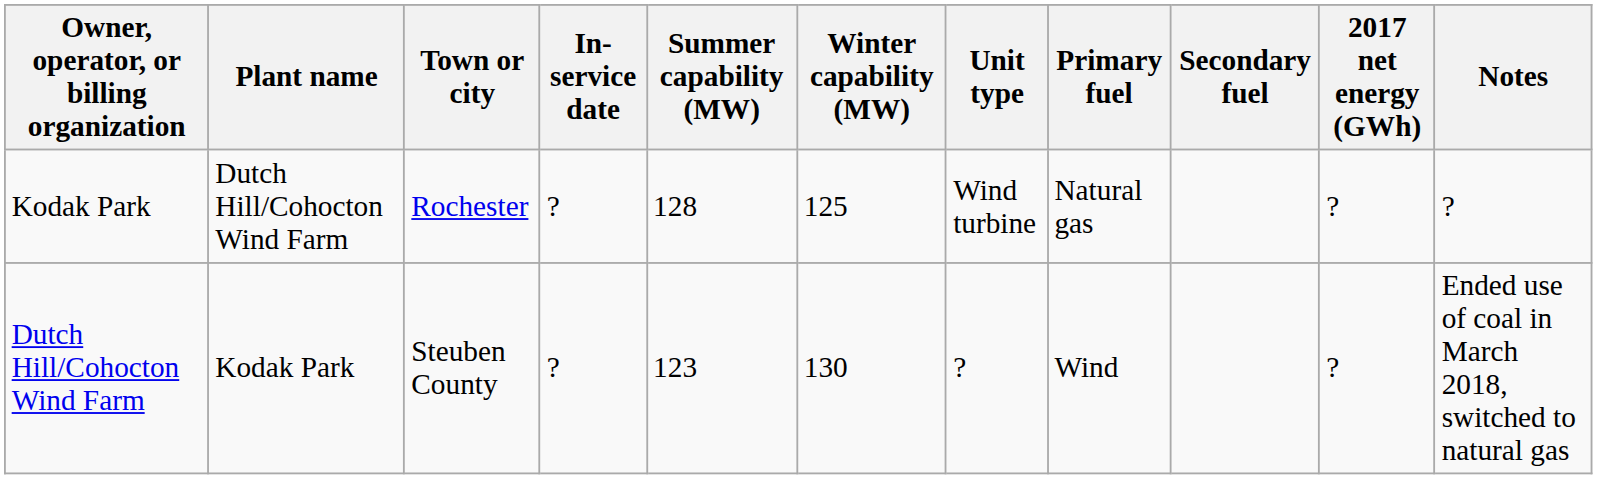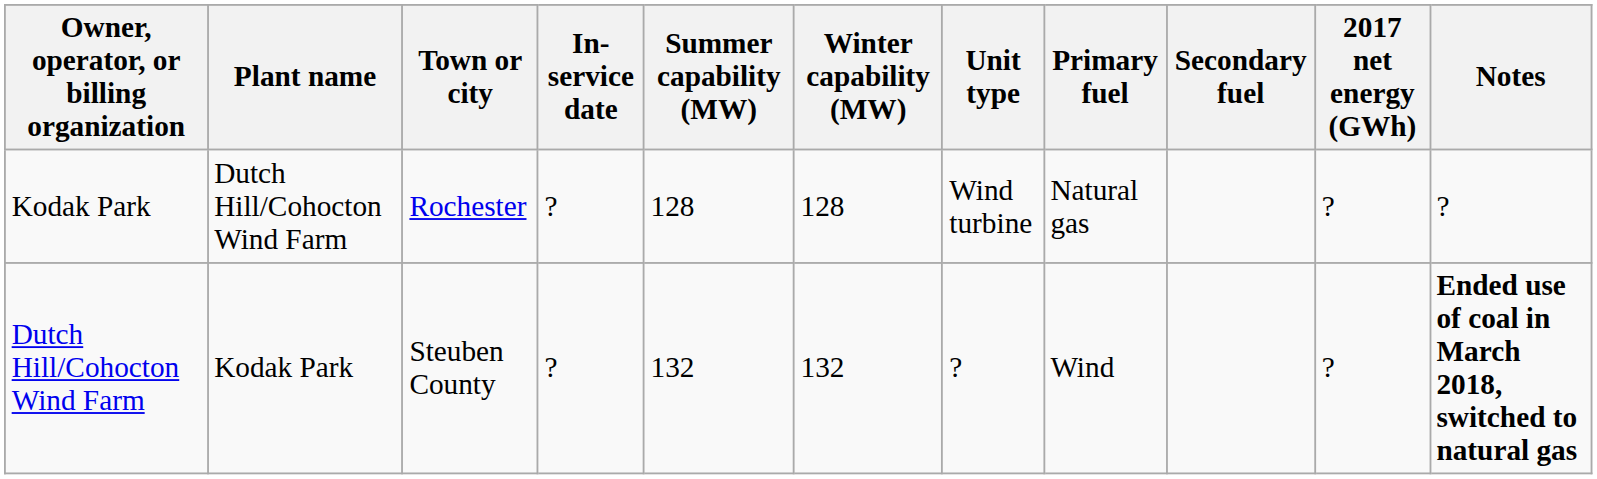(826, 205) 125 -> (823, 205) 128
(675, 367) 123 -> (673, 367) 132
(826, 367) 130 -> (823, 367) 132
(1509, 367) normal -> (1507, 367) bold
